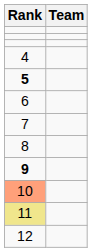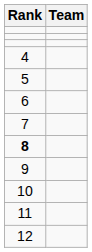(25, 79) bold -> (25, 79) normal
(25, 146) normal -> (25, 146) bold
(25, 169) bold -> (25, 169) normal
(25, 191) lightsalmon background -> (25, 191) no background
(25, 213) khaki background -> (25, 213) no background
